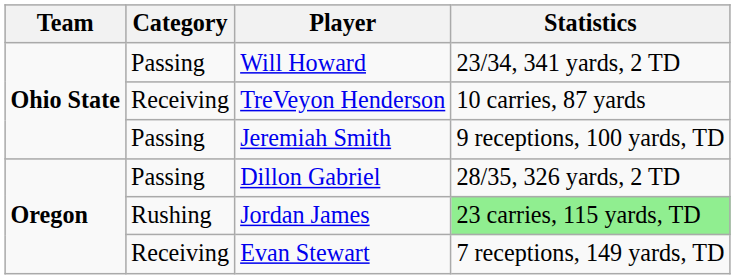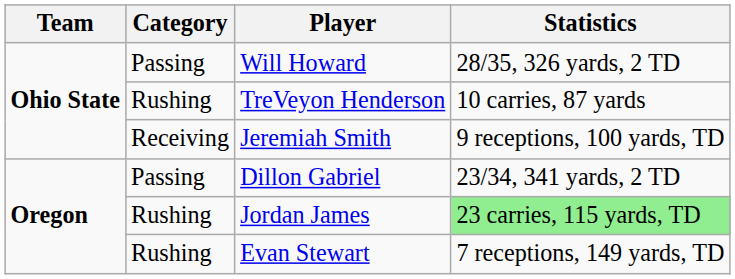(568, 62) 23/34, 341 yards, 2 TD -> (568, 62) 28/35, 326 yards, 2 TD
(180, 100) Receiving -> (171, 100) Rushing
(168, 138) Passing -> (180, 138) Receiving
(568, 177) 28/35, 326 yards, 2 TD -> (568, 177) 23/34, 341 yards, 2 TD
(180, 253) Receiving -> (171, 253) Rushing
